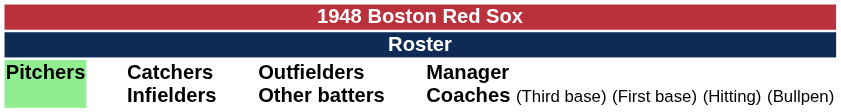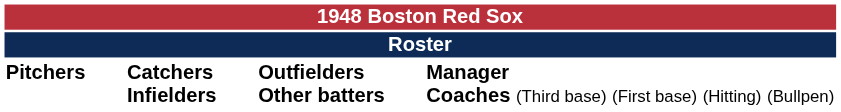(46, 72) lightgreen background -> (46, 72) no background
